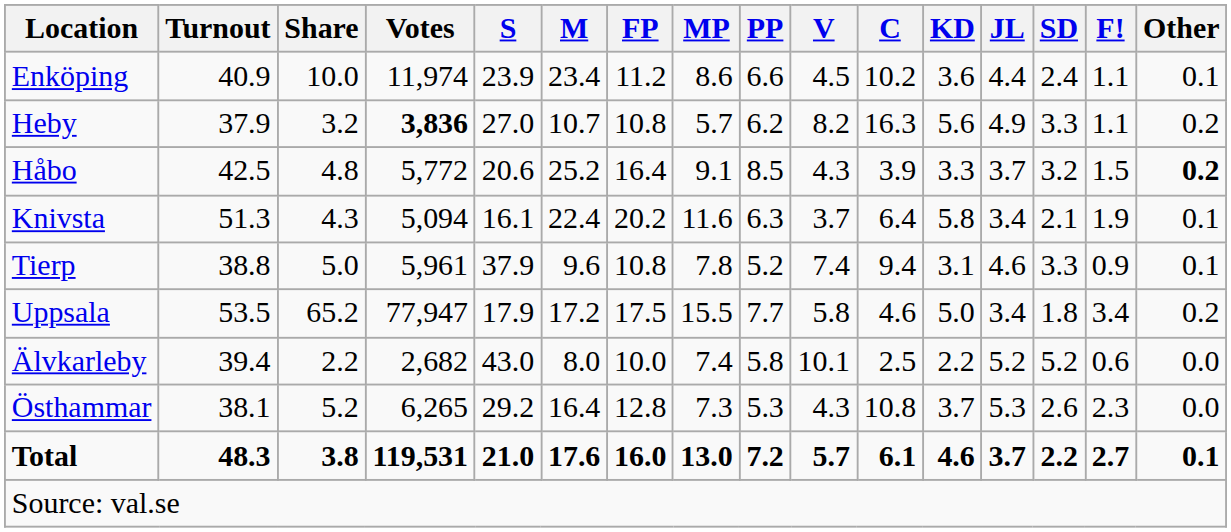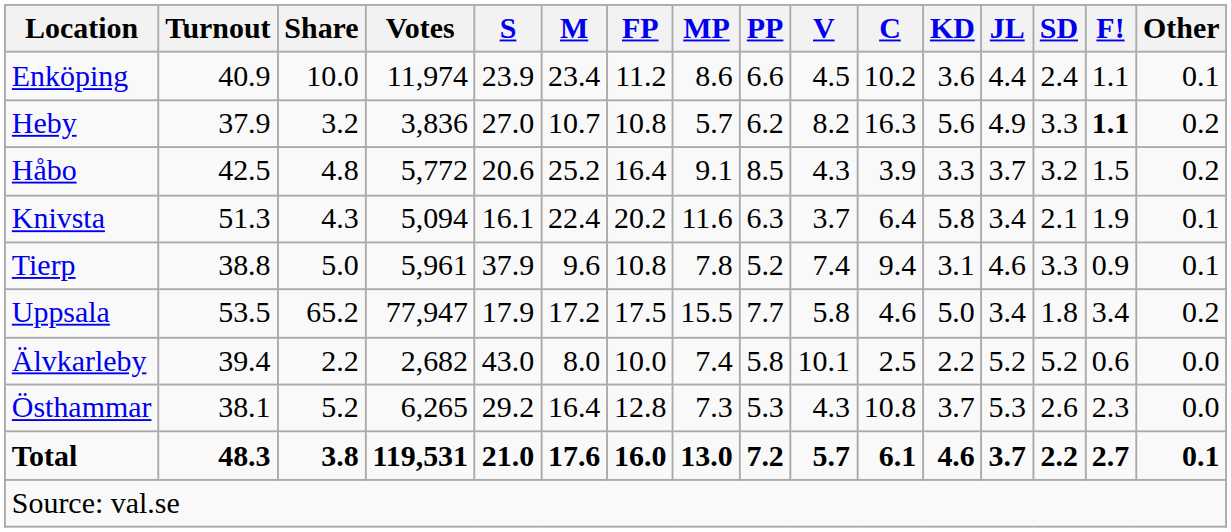(434, 123) bold -> (434, 123) normal
(1111, 123) normal -> (1111, 123) bold
(1201, 170) bold -> (1201, 170) normal
